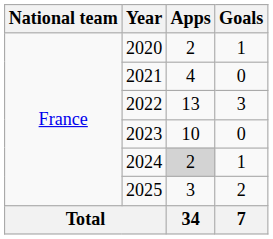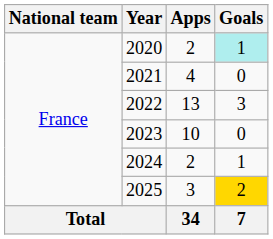(241, 47) no background -> (241, 47) paleturquoise background
(191, 162) lightgrey background -> (191, 162) no background
(241, 190) no background -> (241, 190) gold background
